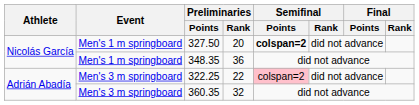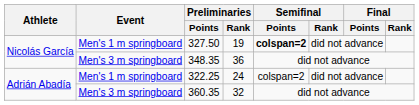(238, 44) 20 -> (238, 44) 19
(130, 60) Men's 1 m springboard -> (130, 60) Men's 3 m springboard
(130, 77) Men's 3 m springboard -> (130, 77) Men's 1 m springboard
(238, 77) 22 -> (238, 77) 24
(281, 77) pink background -> (281, 77) no background
